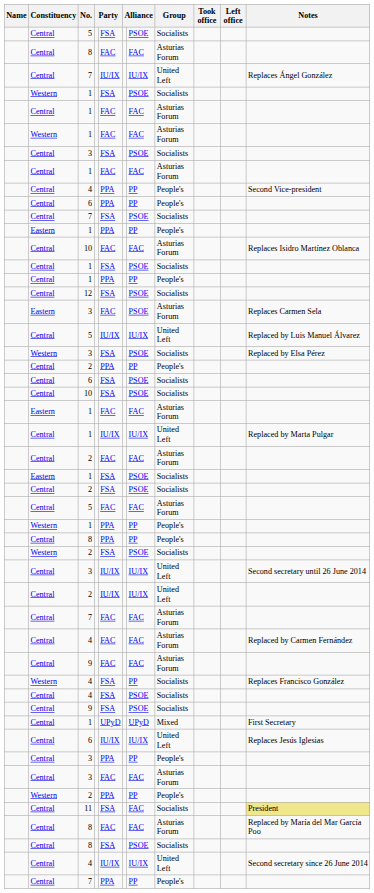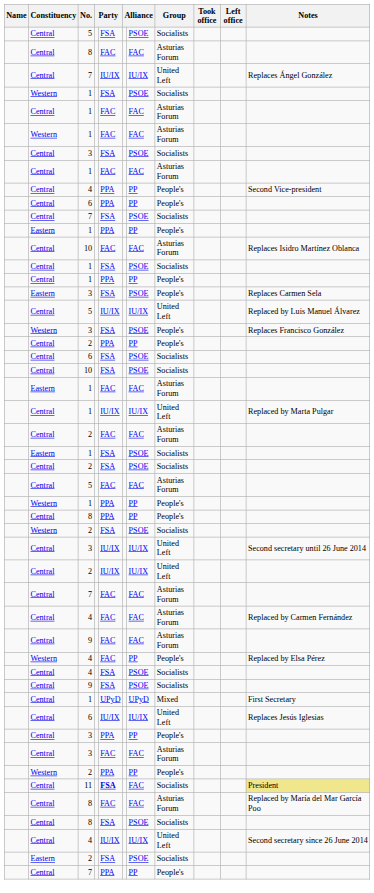- row: (42, 293)
(108, 311) FAC -> (108, 293) FSA
(170, 311) Asturias Forum -> (170, 293) People's
(172, 353) Socialists -> (170, 329) People's
(286, 353) Replaced by Elsa Pérez -> (296, 329) Replaces Francisco González
(108, 681) FSA -> (108, 658) FAC
(172, 681) Socialists -> (170, 658) People's
(296, 681) Replaces Francisco González -> (286, 658) Replaced by Elsa Pérez
(108, 808) normal -> (108, 785) bold
+ row: (43, 858)
